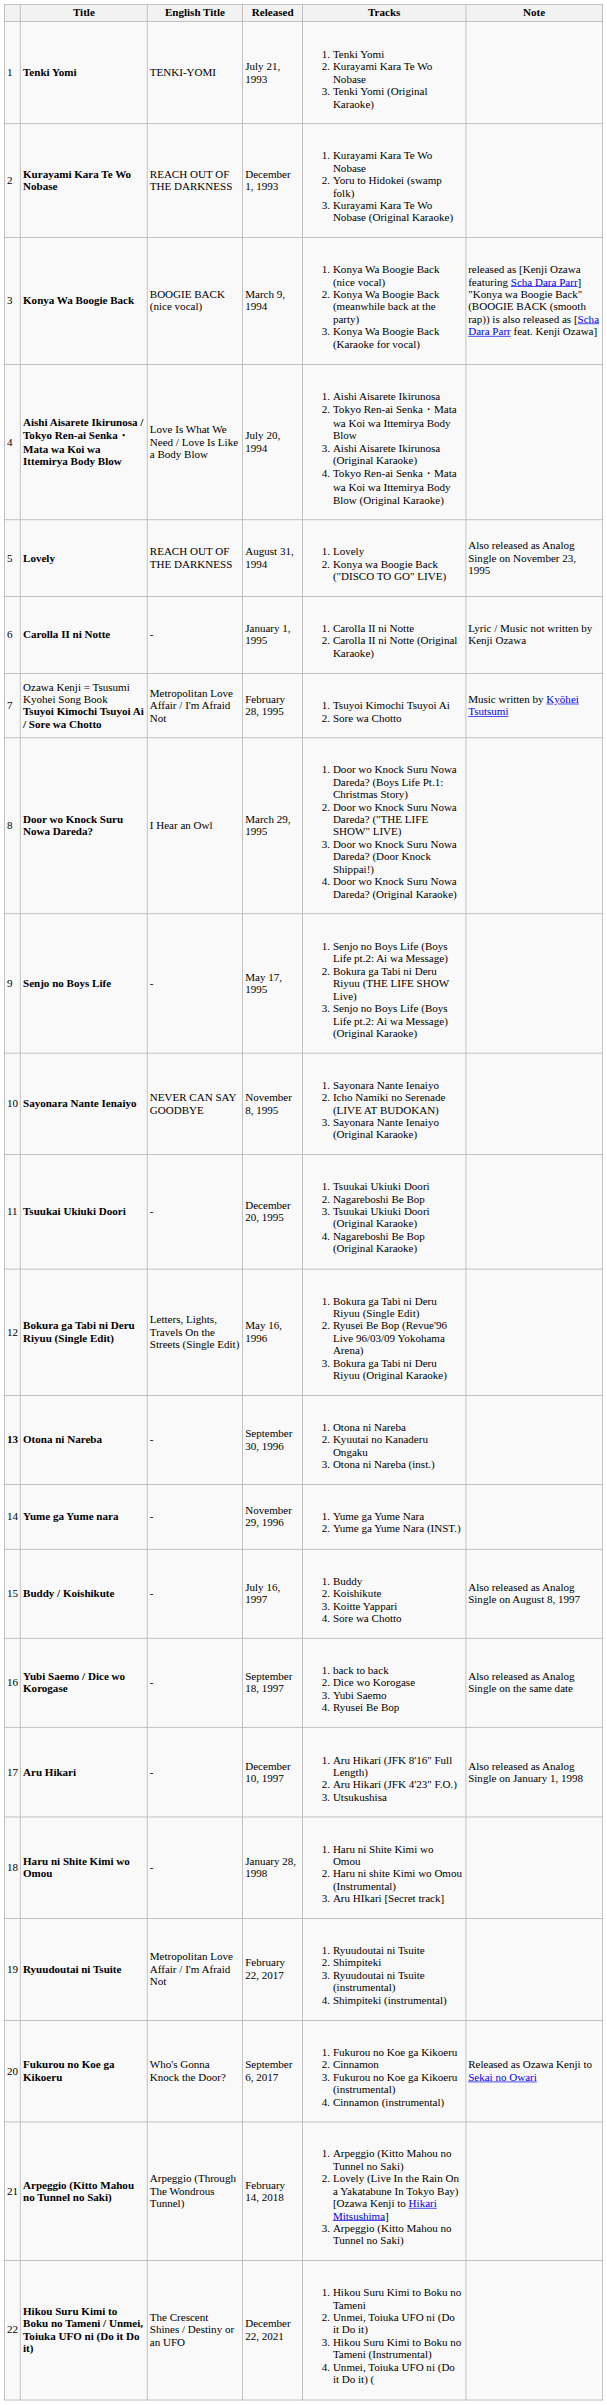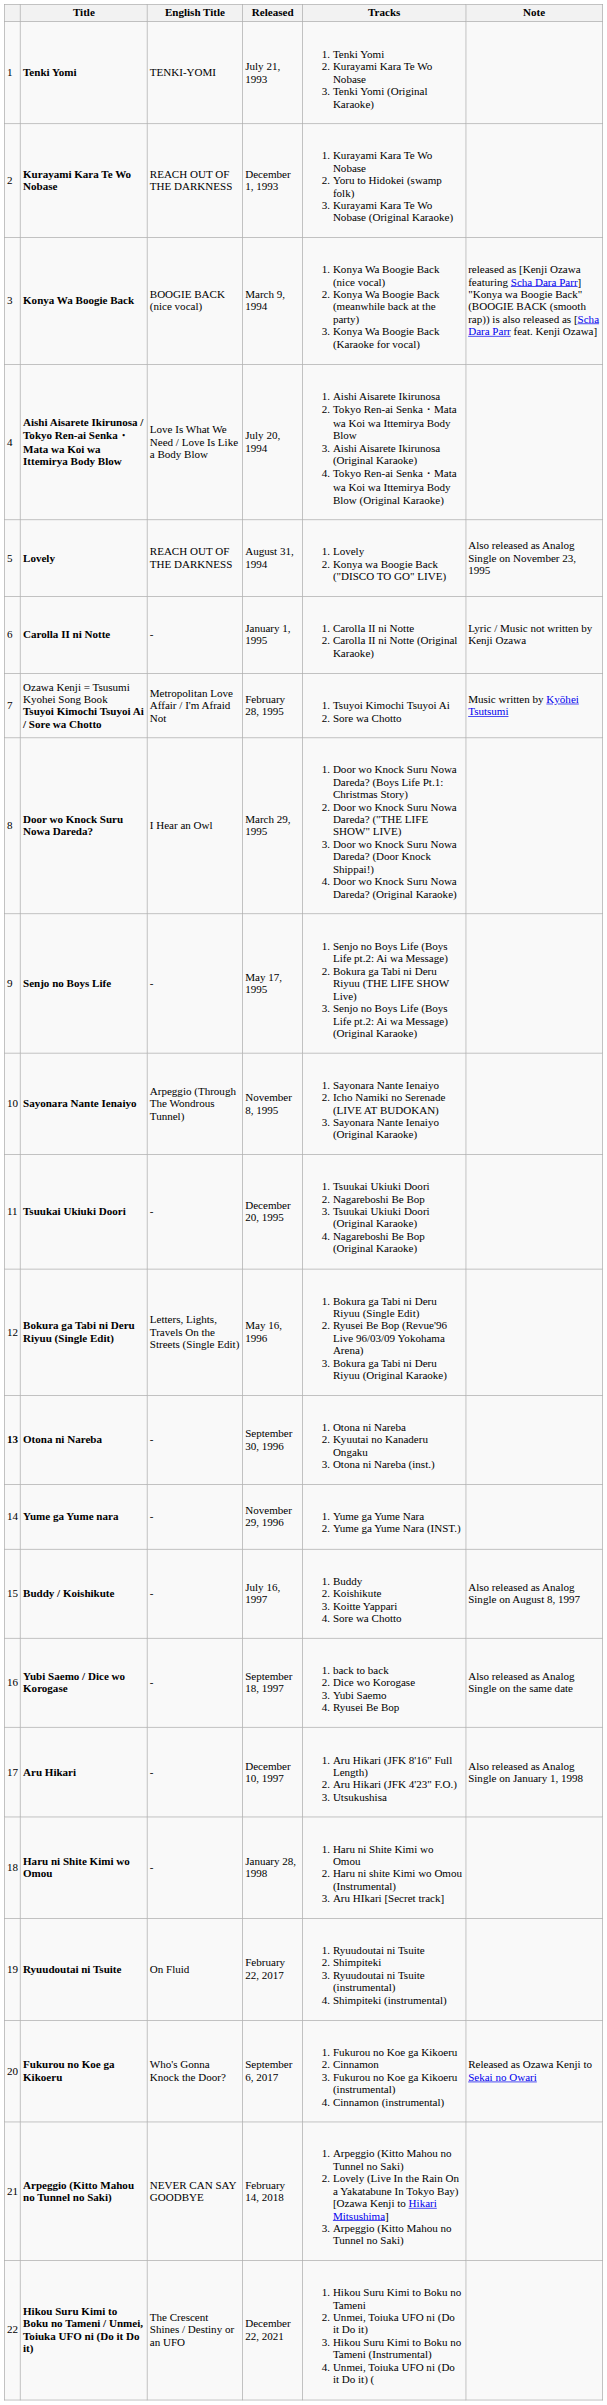(193, 1103) NEVER CAN SAY GOODBYE -> (193, 1103) Arpeggio (Through The Wondrous Tunnel)
(191, 1969) Metropolitan Love Affair / I'm Afraid Not -> (170, 1969) On Fluid
(193, 2191) Arpeggio (Through The Wondrous Tunnel) -> (193, 2191) NEVER CAN SAY GOODBYE
